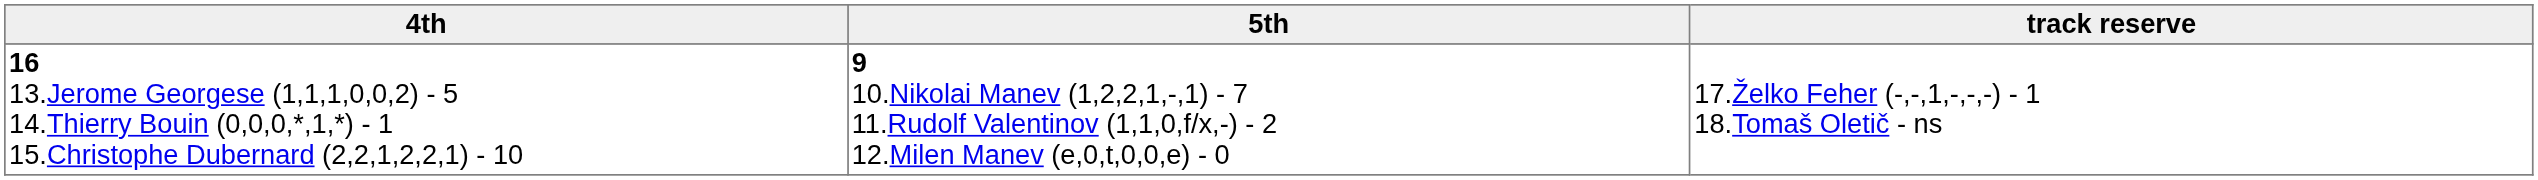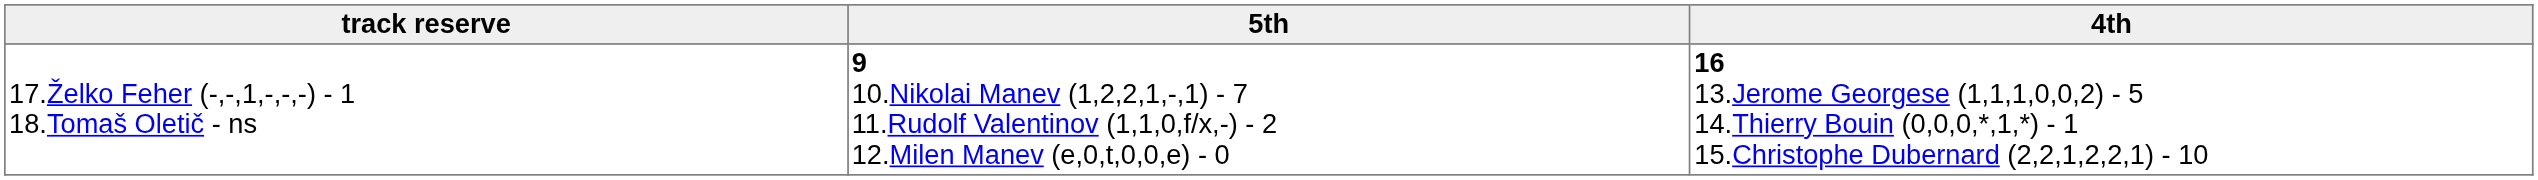columns swapped: (426, 24) <-> (2111, 24)
